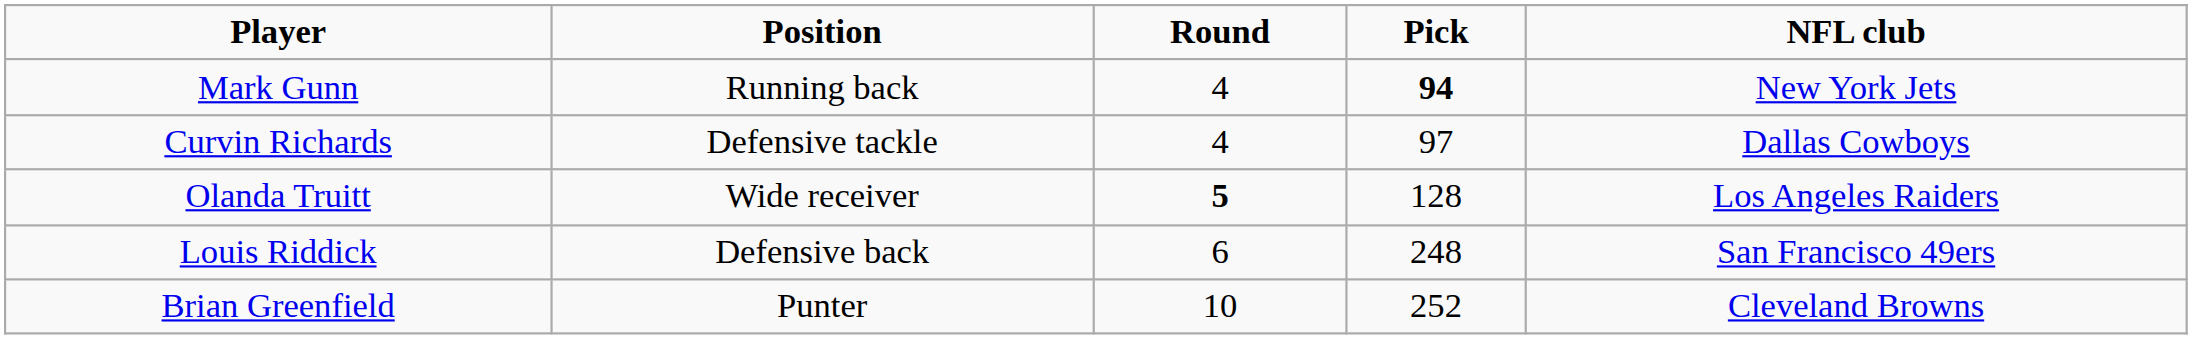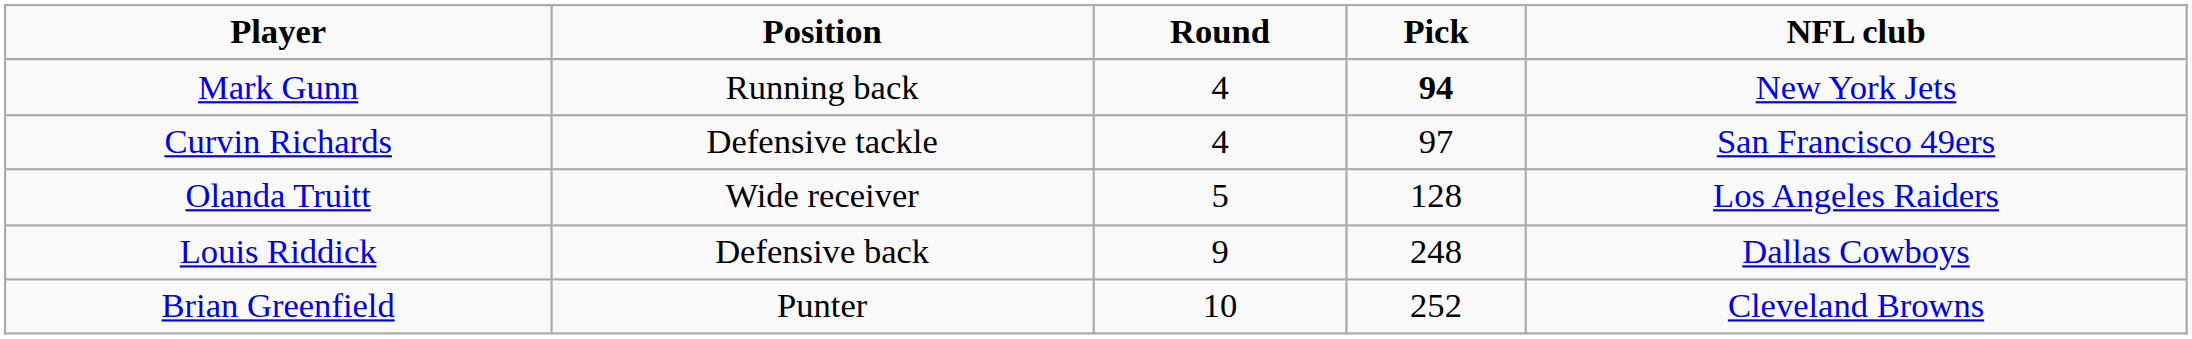(1856, 141) Dallas Cowboys -> (1856, 141) San Francisco 49ers
(1220, 196) bold -> (1220, 196) normal
(1220, 251) 6 -> (1220, 251) 9
(1856, 251) San Francisco 49ers -> (1856, 251) Dallas Cowboys
